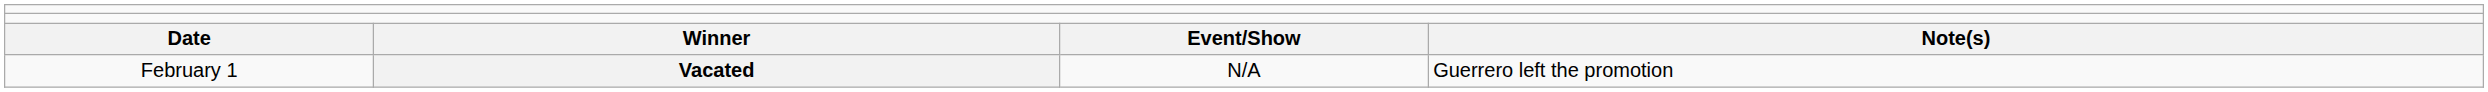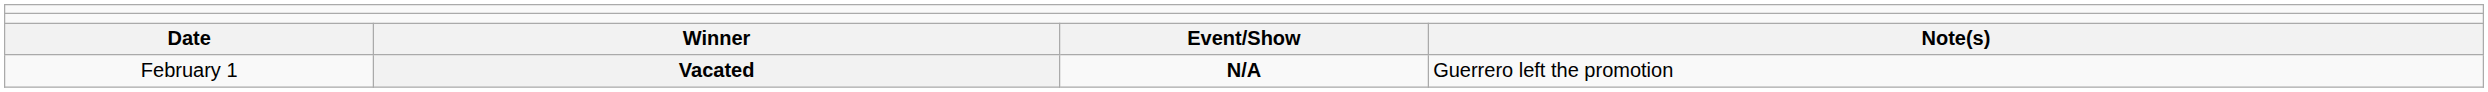(1244, 70) normal -> (1244, 70) bold
